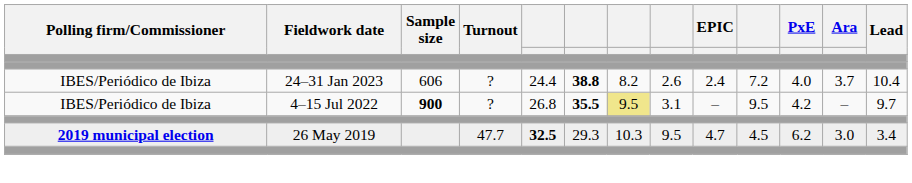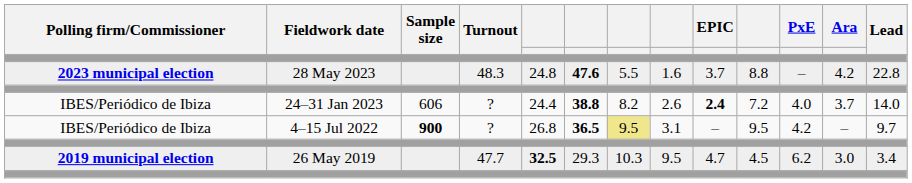+ row: (136, 73)
(715, 80) normal -> (715, 104) bold
(886, 80) 10.4 -> (886, 104) 14.0
(586, 104) 35.5 -> (586, 127) 36.5
